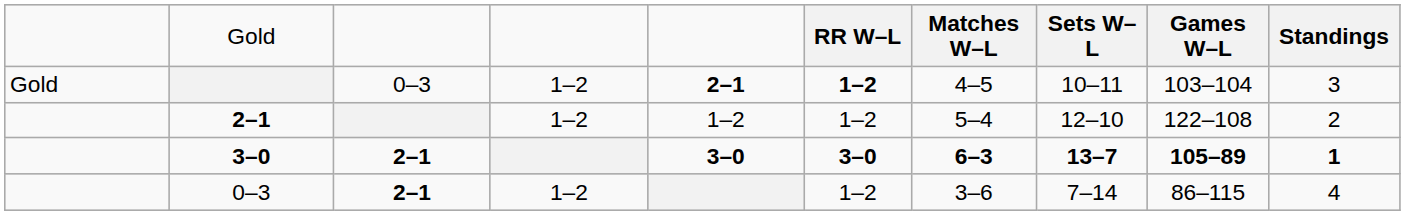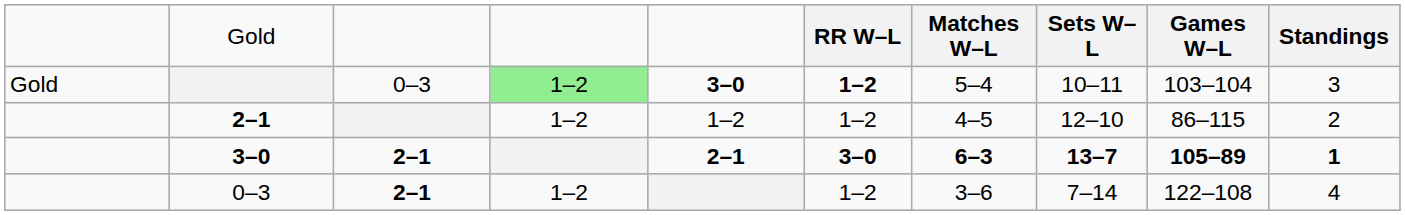(569, 84) no background -> (569, 84) lightgreen background
(726, 84) 2–1 -> (726, 84) 3–0
(974, 84) 4–5 -> (974, 84) 5–4
(974, 120) 5–4 -> (974, 120) 4–5
(1208, 120) 122–108 -> (1208, 120) 86–115
(726, 156) 3–0 -> (726, 156) 2–1
(1208, 192) 86–115 -> (1208, 192) 122–108
